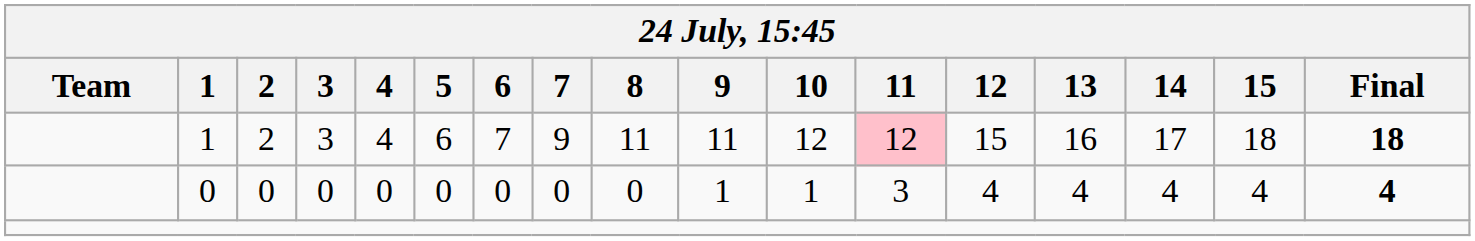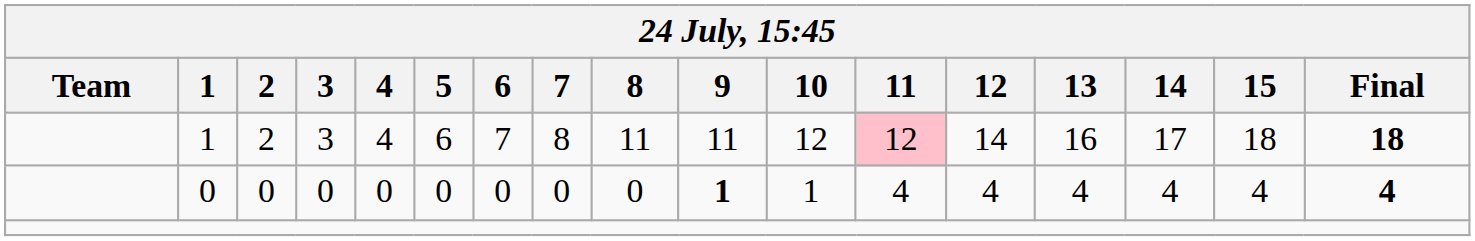(562, 138) 9 -> (562, 138) 8
(991, 138) 15 -> (991, 138) 14
(722, 191) normal -> (722, 191) bold
(901, 191) 3 -> (901, 191) 4
